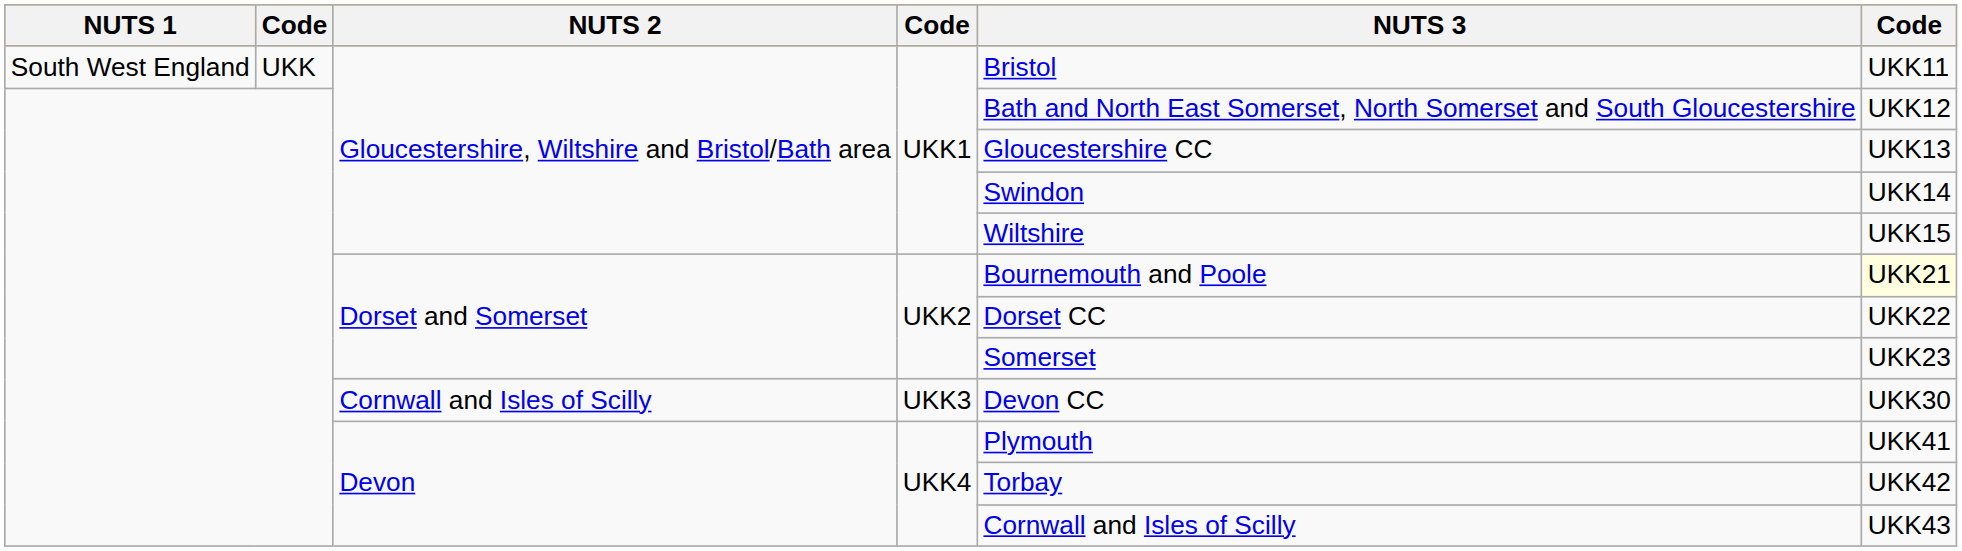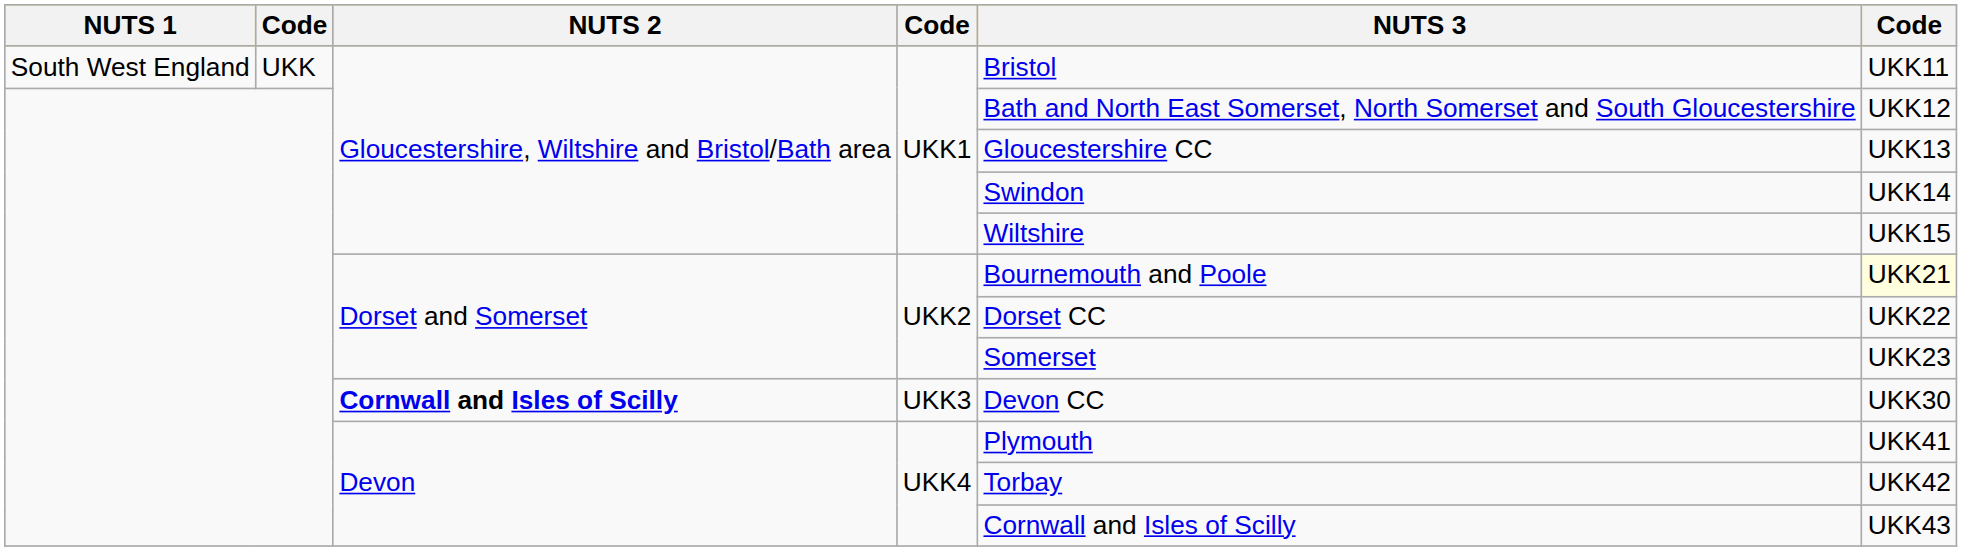(495, 399) normal -> (509, 399) bold
